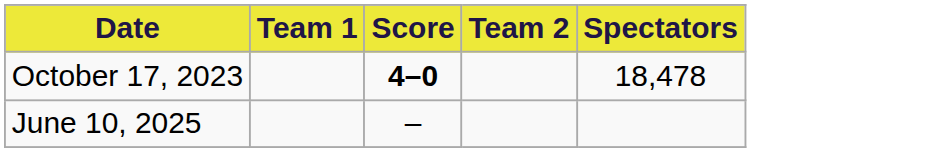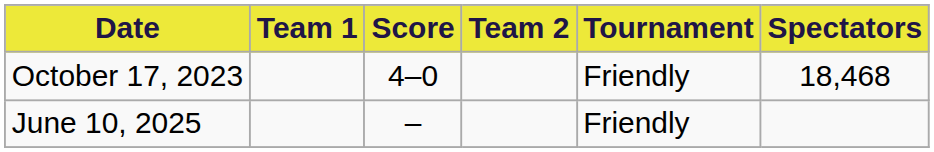+ column: (668, 28)
(413, 75) bold -> (413, 75) normal
(660, 75) 18,478 -> (845, 75) 18,468
